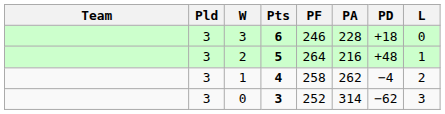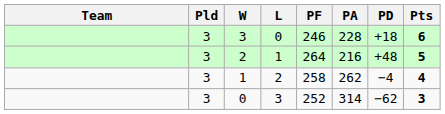columns swapped: (422, 15) <-> (278, 15)
